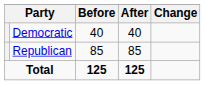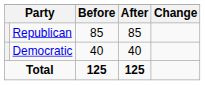rows swapped: (42, 51) <-> (42, 32)
